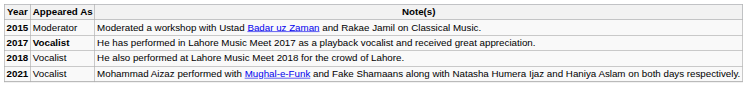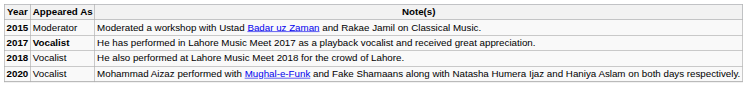(17, 74) 2021 -> (17, 74) 2020
